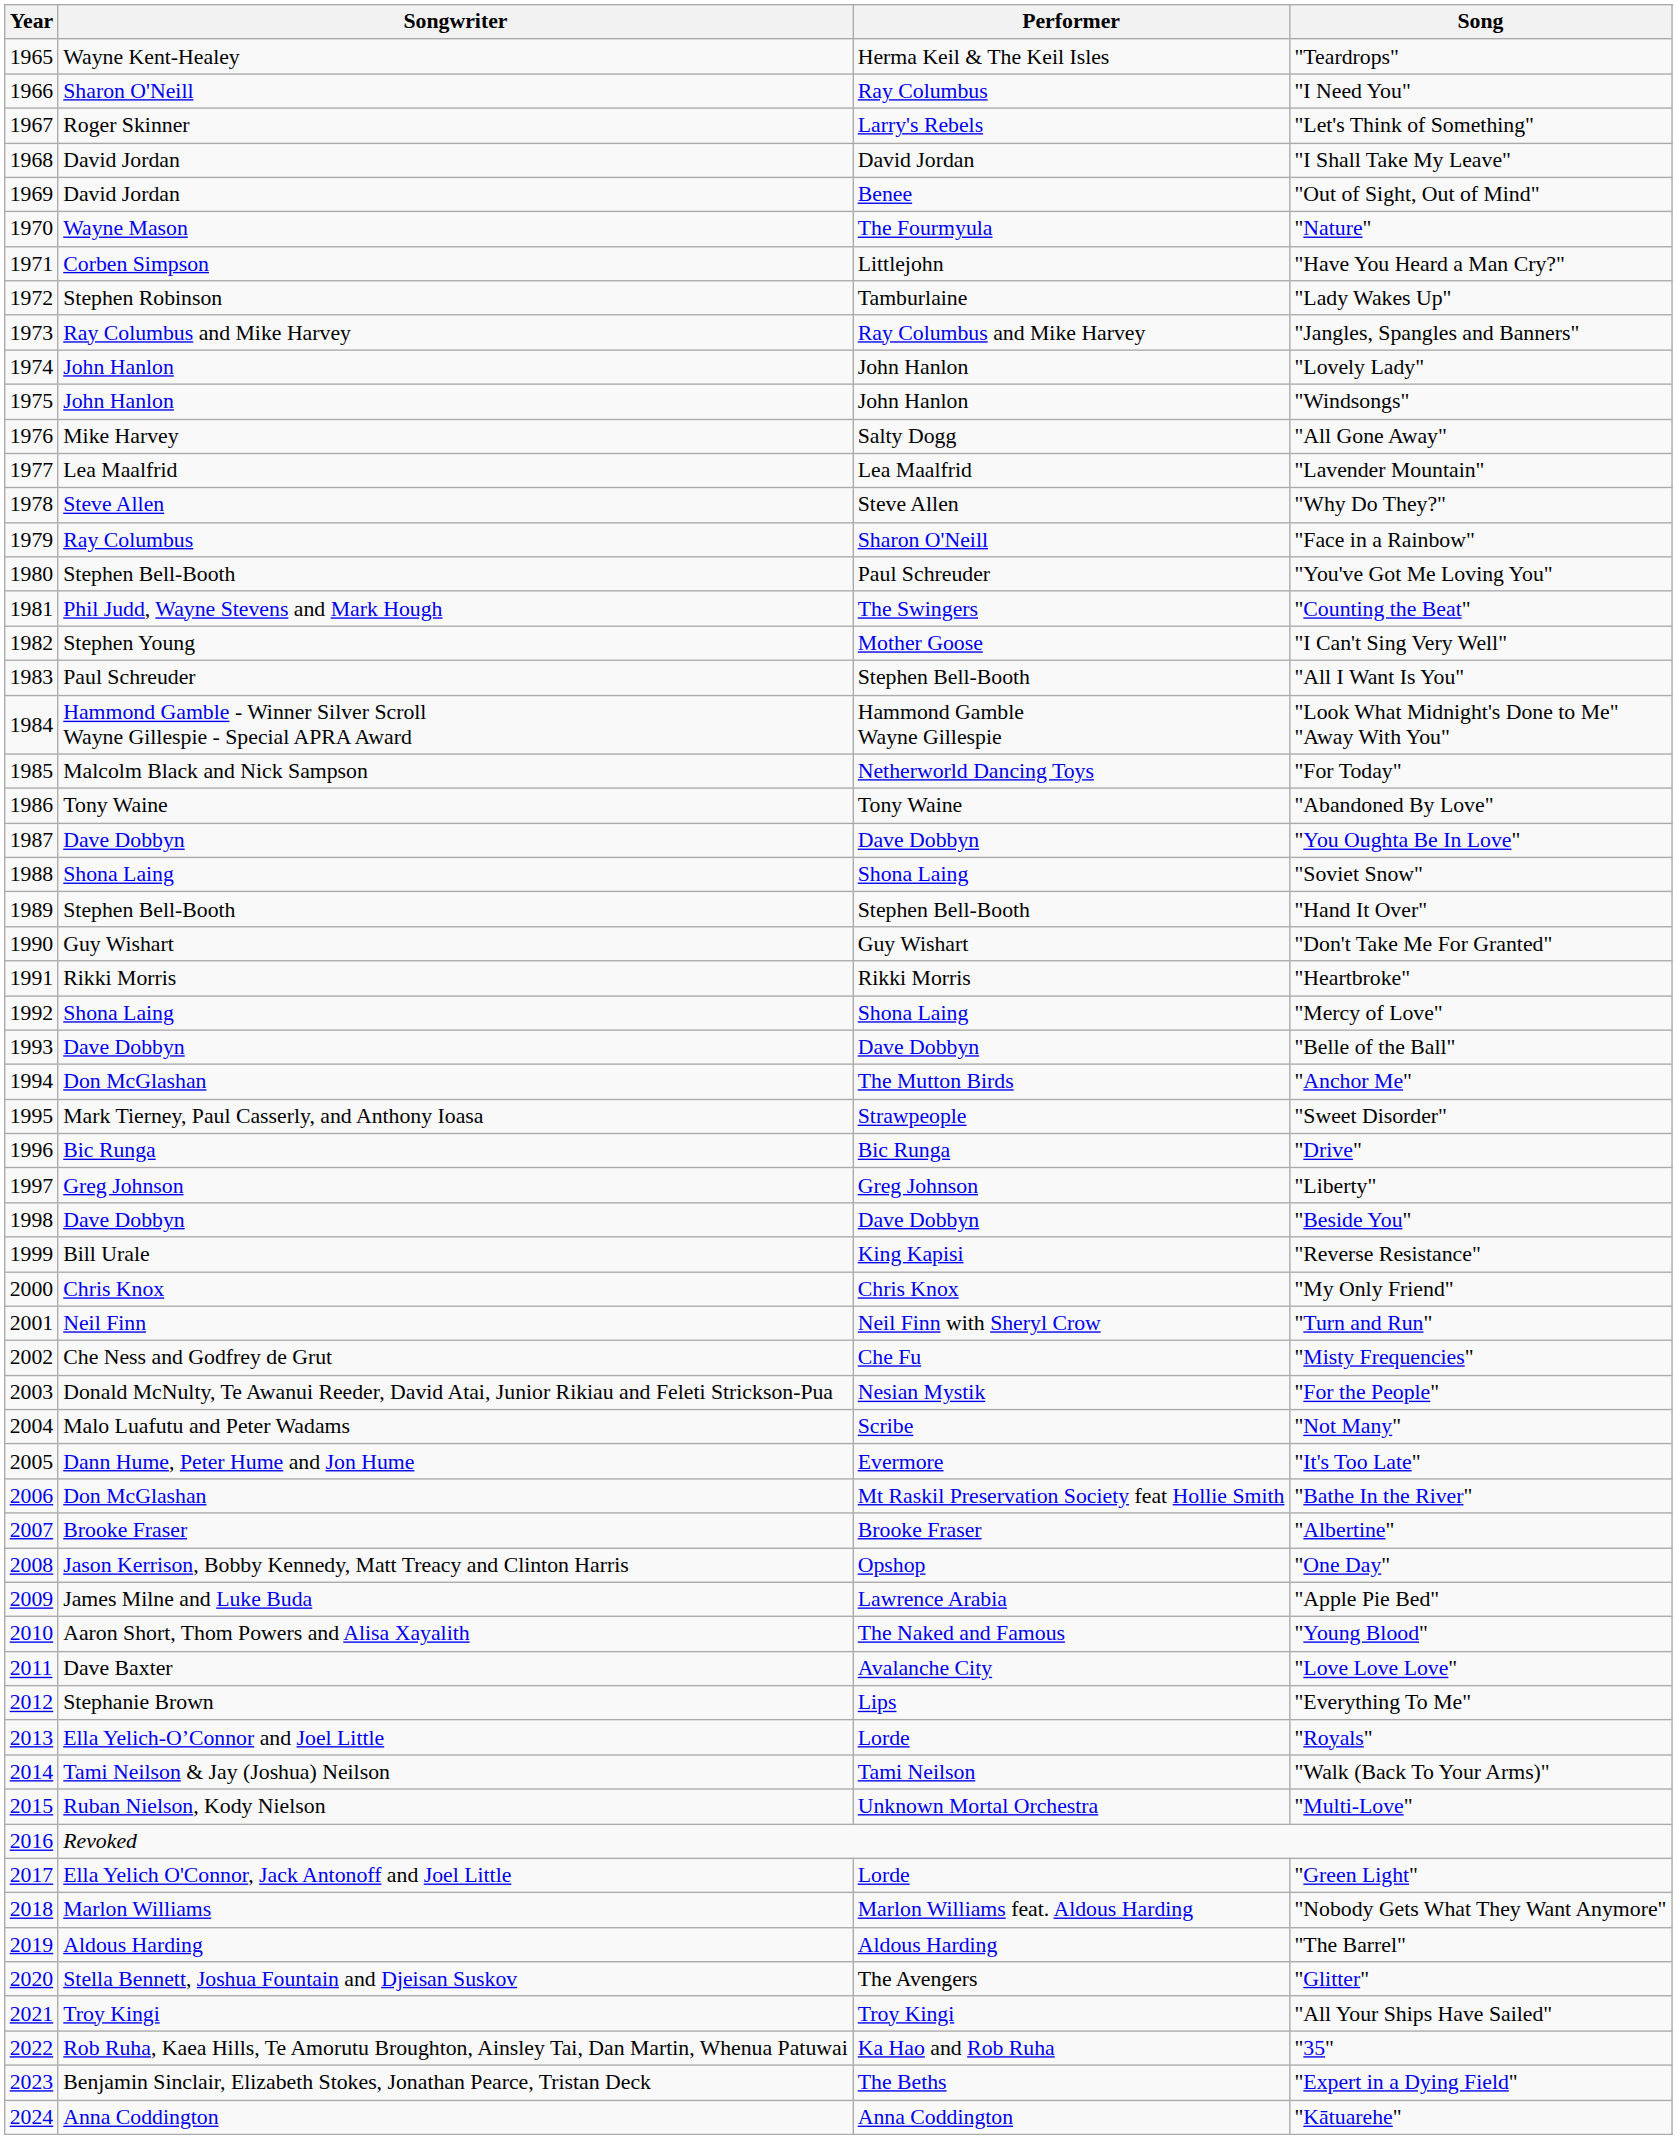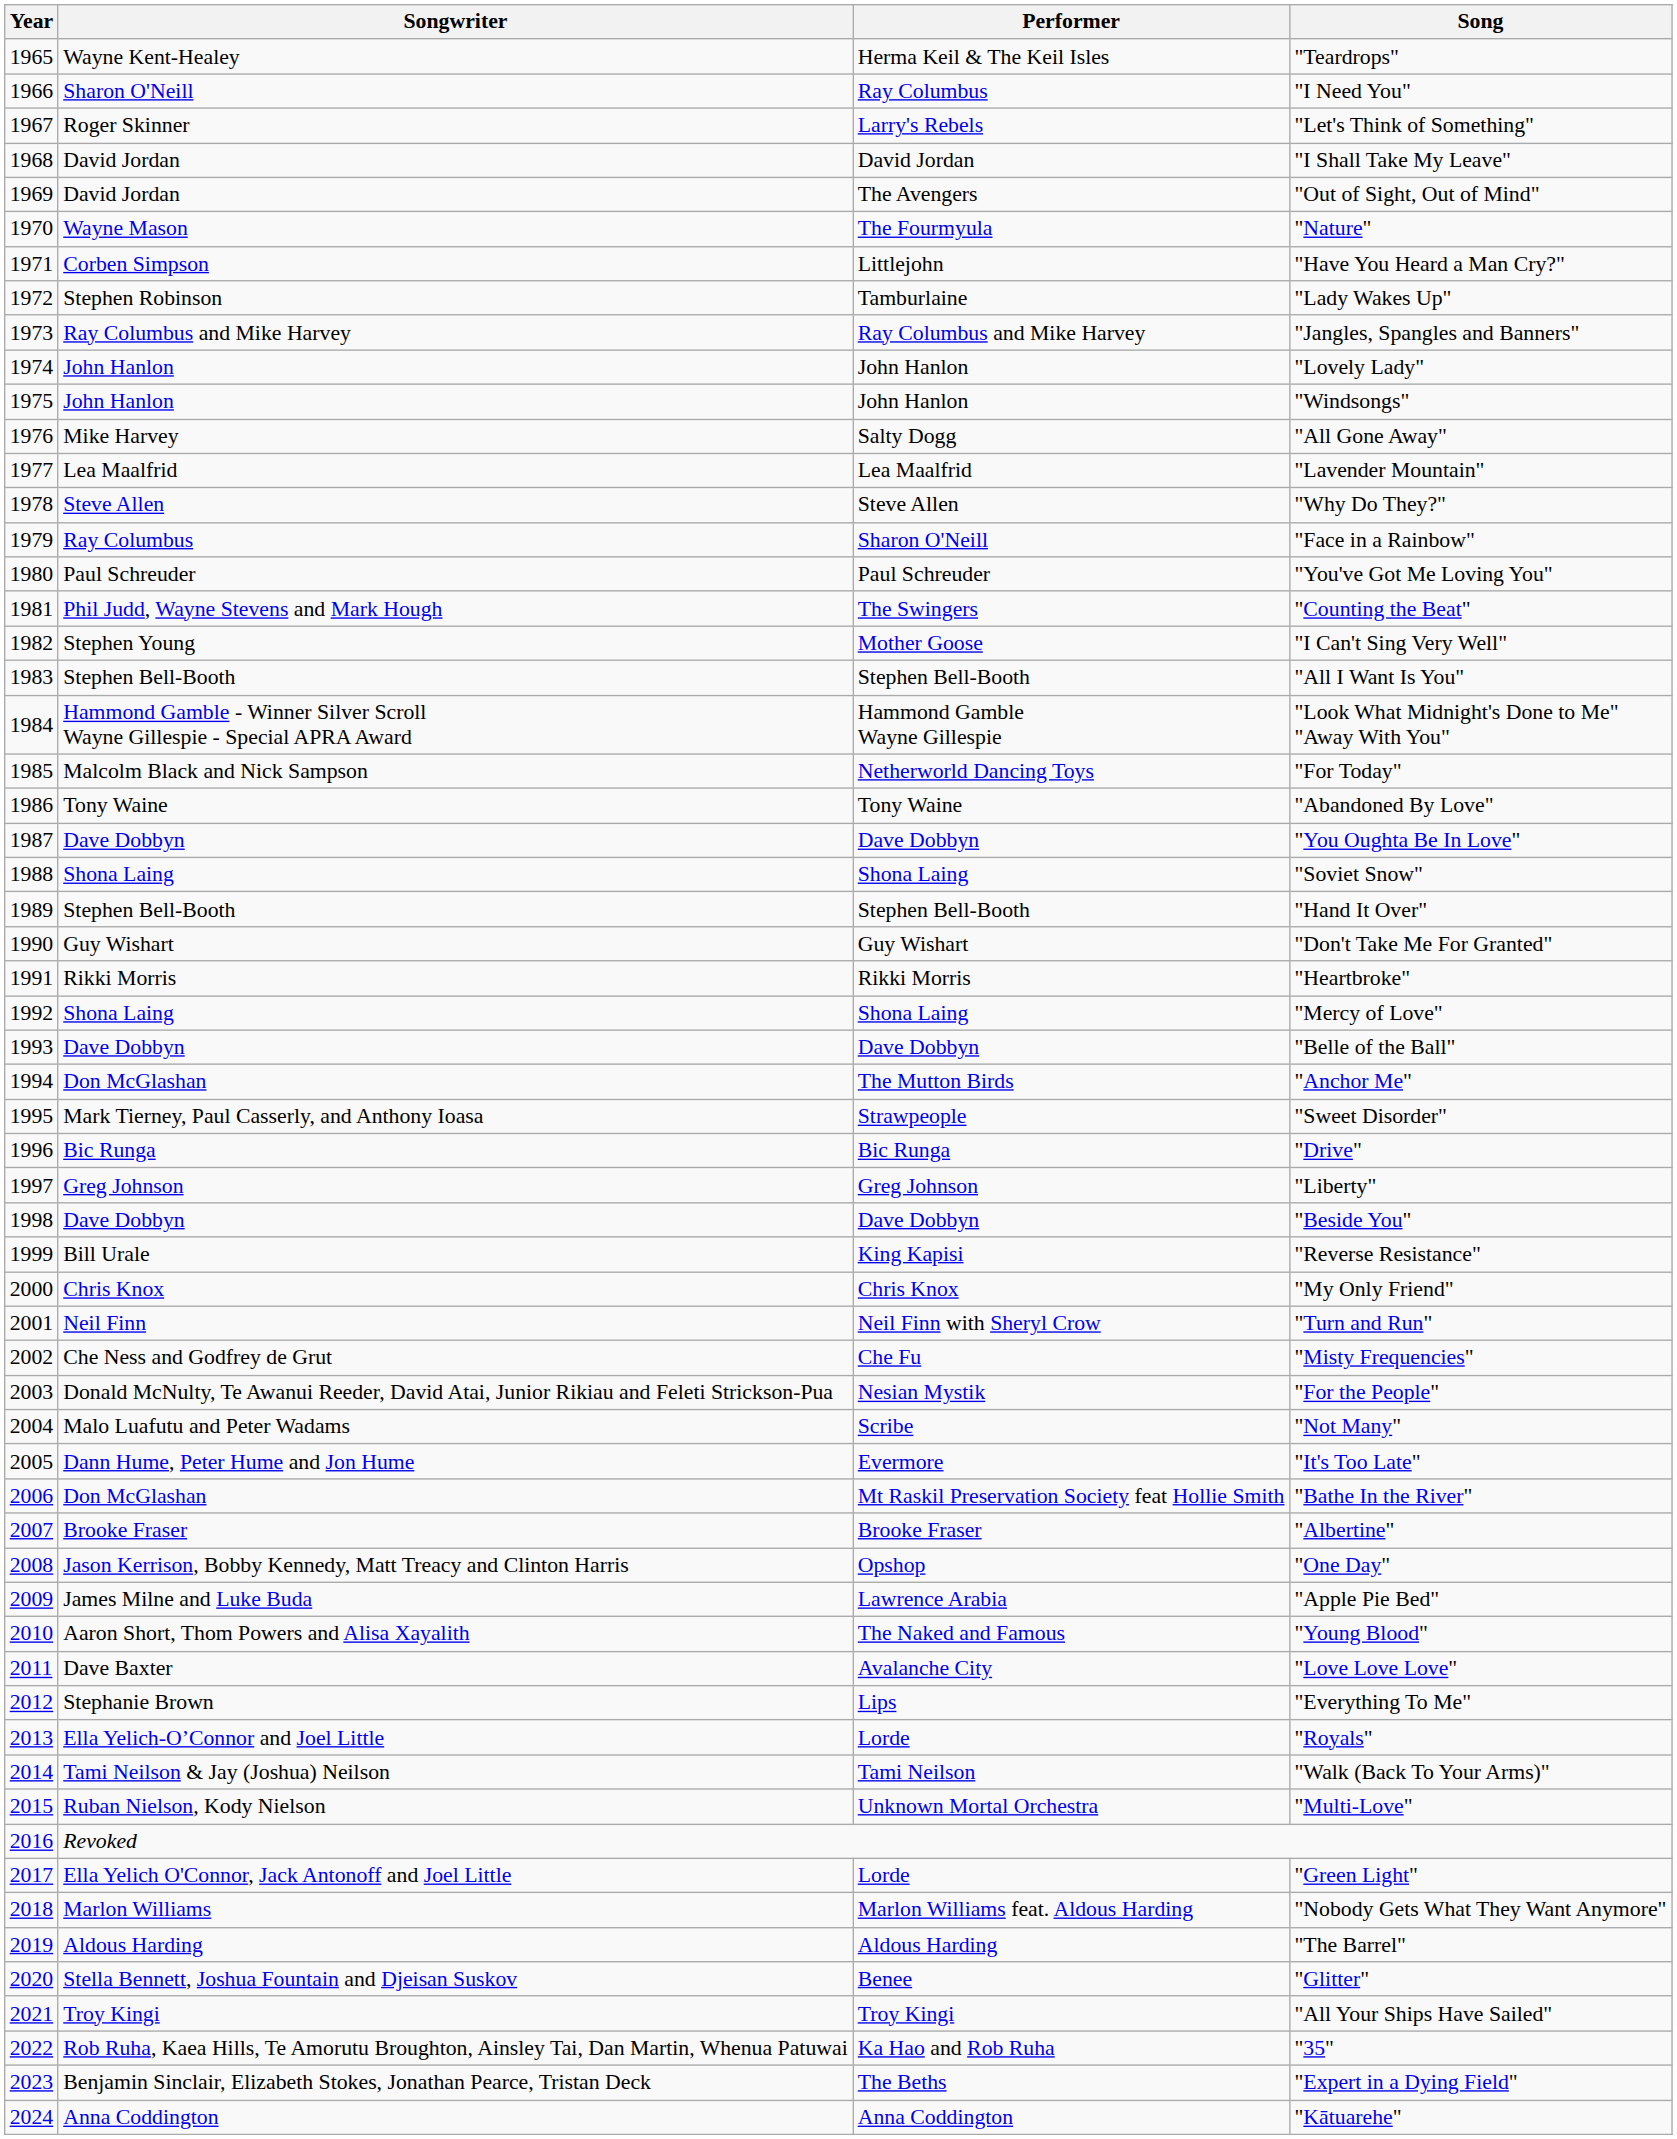(885, 194) Benee -> (918, 194) The Avengers
(149, 573) Stephen Bell-Booth -> (129, 573) Paul Schreuder
(129, 677) Paul Schreuder -> (149, 677) Stephen Bell-Booth
(918, 1978) The Avengers -> (885, 1978) Benee
